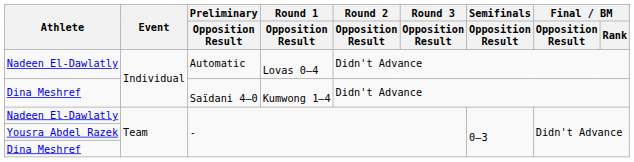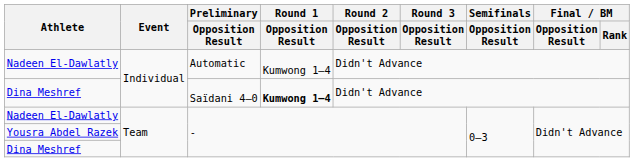(290, 70) Lovas 0–4 -> (297, 70) Kumwong 1–4
(297, 99) normal -> (297, 99) bold
